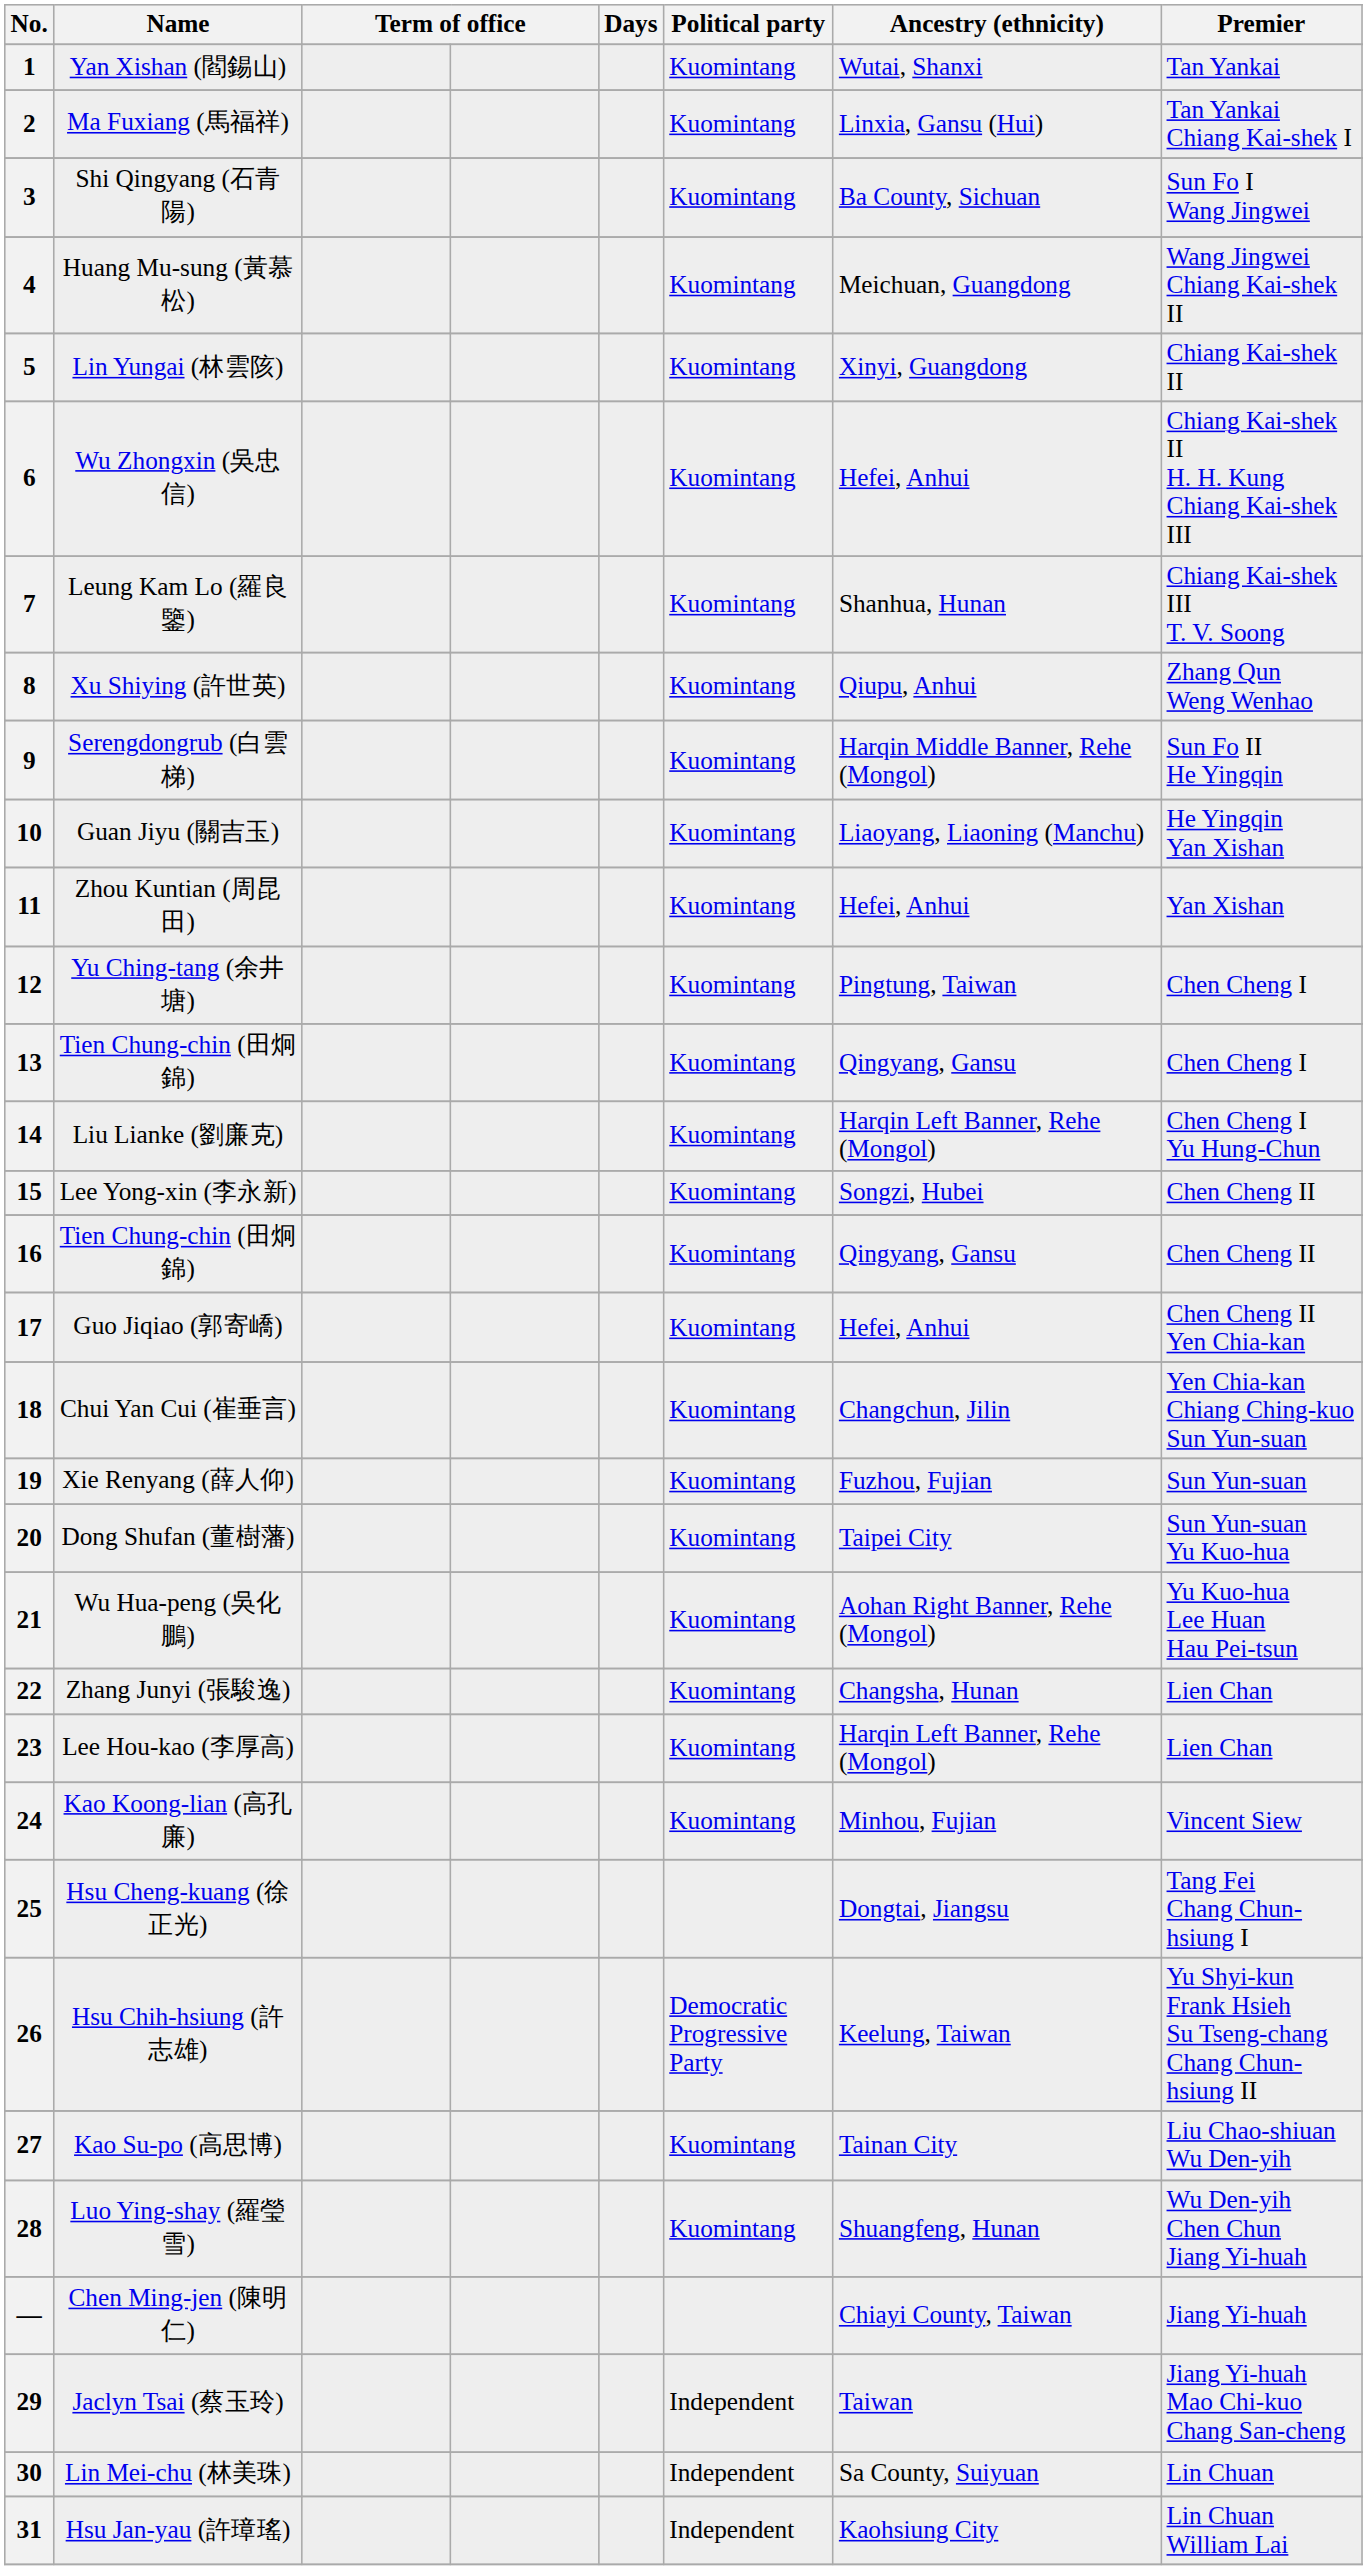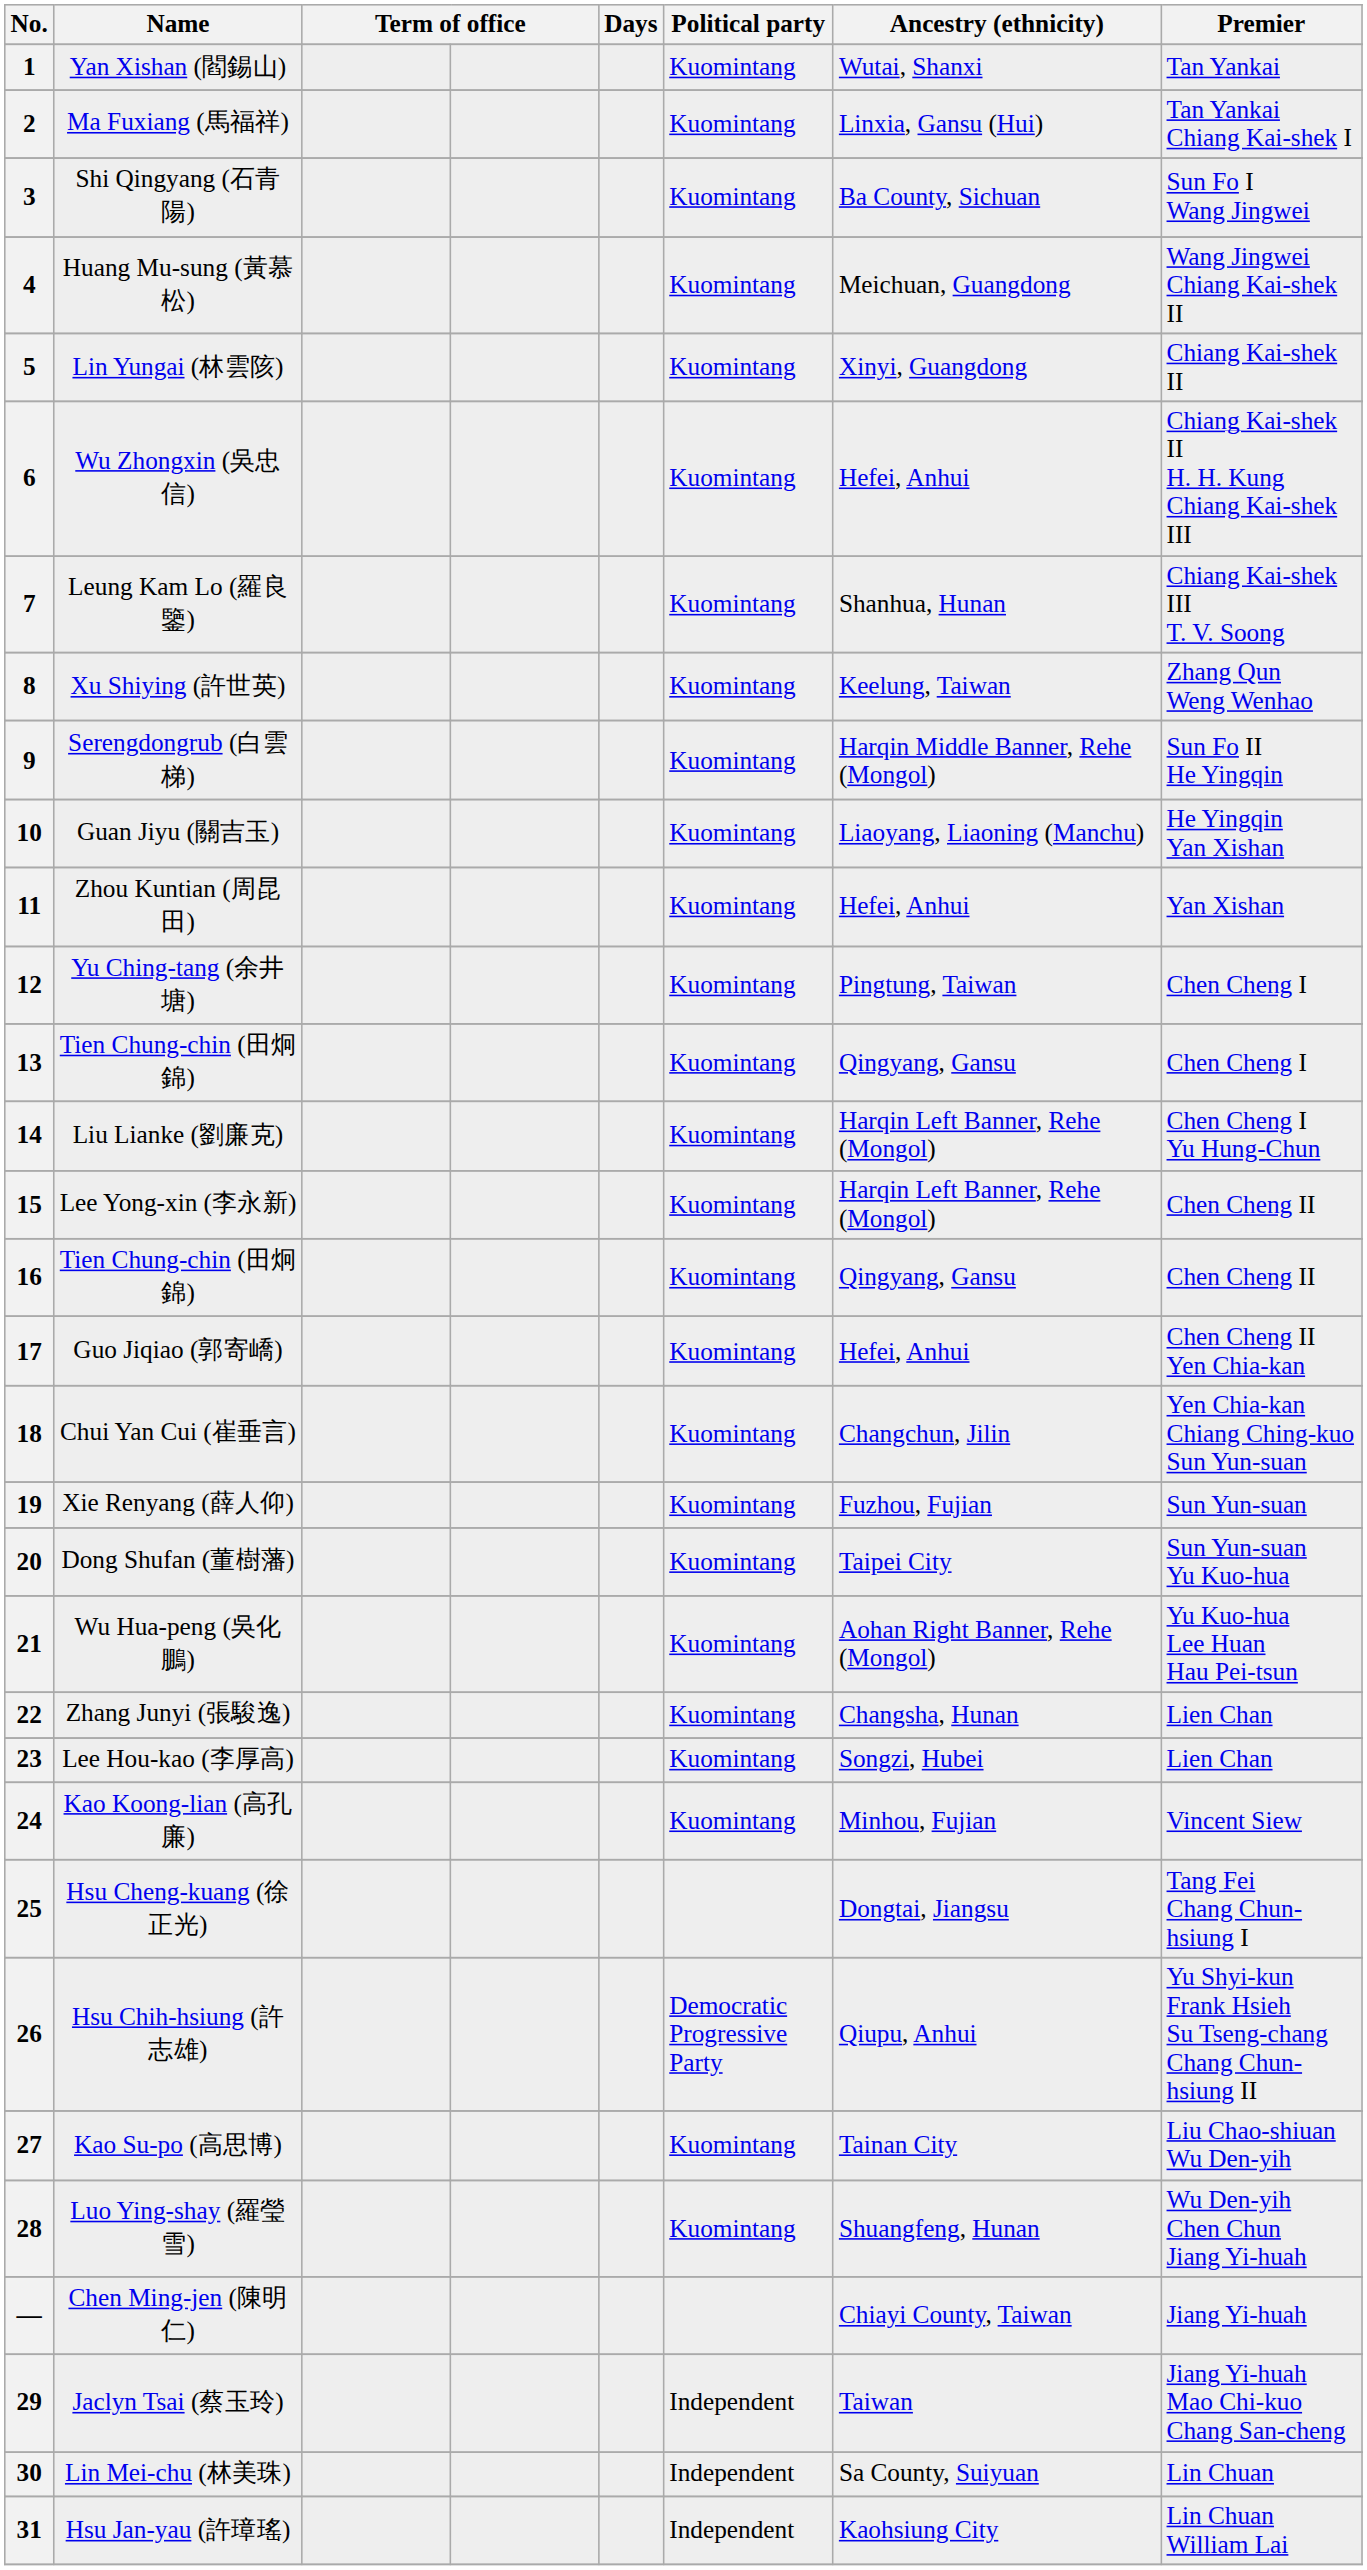(908, 686) Qiupu, Anhui -> (925, 686) Keelung, Taiwan
(911, 1192) Songzi, Hubei -> (970, 1204) Harqin Left Banner, Rehe (Mongol)
(970, 1747) Harqin Left Banner, Rehe (Mongol) -> (911, 1759) Songzi, Hubei
(925, 2033) Keelung, Taiwan -> (908, 2033) Qiupu, Anhui
